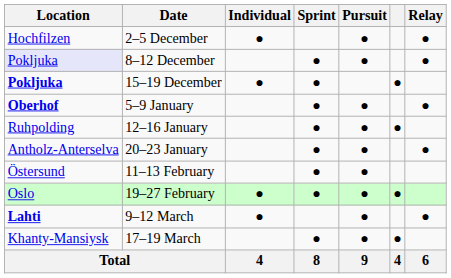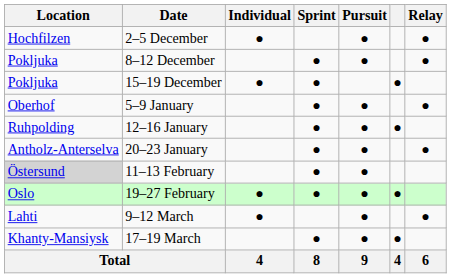(33, 60) lavender background -> (33, 60) no background
(35, 82) bold -> (33, 82) normal
(33, 104) bold -> (31, 104) normal
(36, 171) no background -> (36, 171) lightgrey background
(24, 216) bold -> (23, 216) normal
